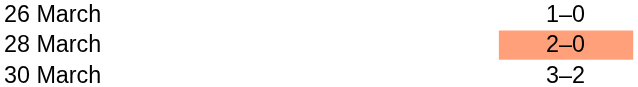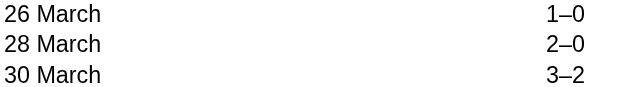(565, 44) lightsalmon background -> (565, 44) no background
